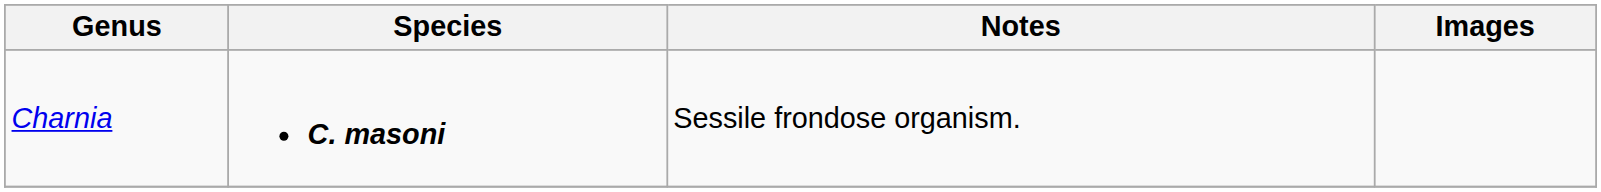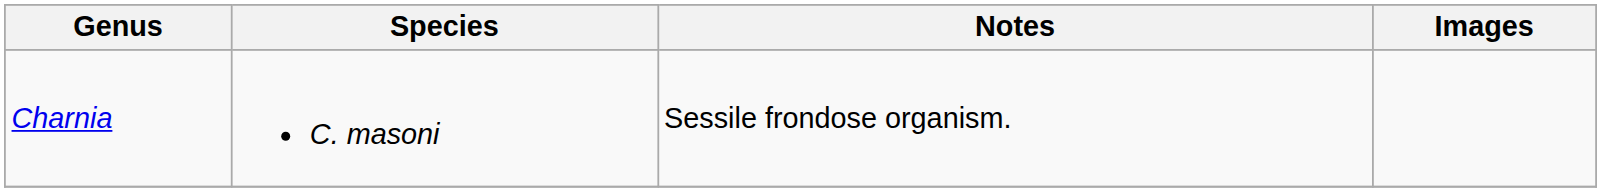(448, 135) bold -> (444, 135) normal
